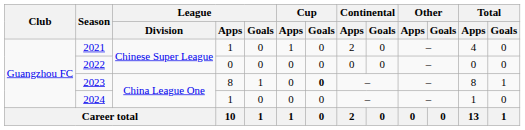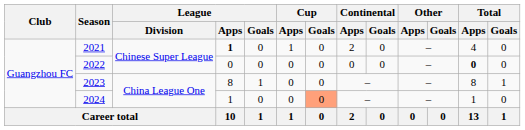(230, 47) normal -> (230, 47) bold
(473, 64) normal -> (473, 64) bold
(321, 82) bold -> (321, 82) normal
(321, 99) no background -> (321, 99) lightsalmon background
